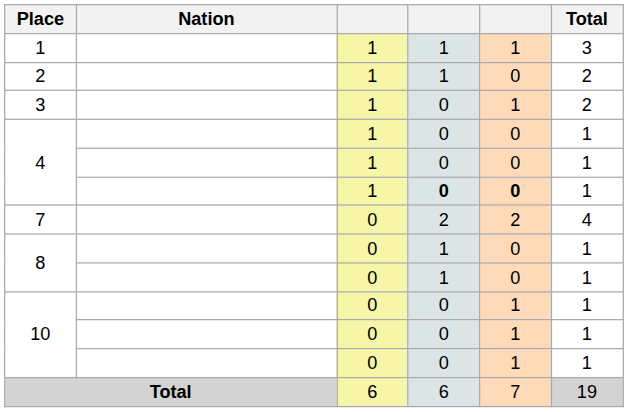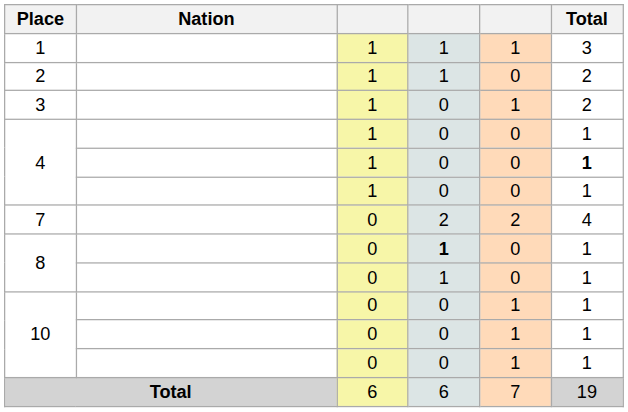(587, 163) normal -> (587, 163) bold
(444, 191) bold -> (444, 191) normal
(515, 191) bold -> (515, 191) normal
(444, 249) normal -> (444, 249) bold
